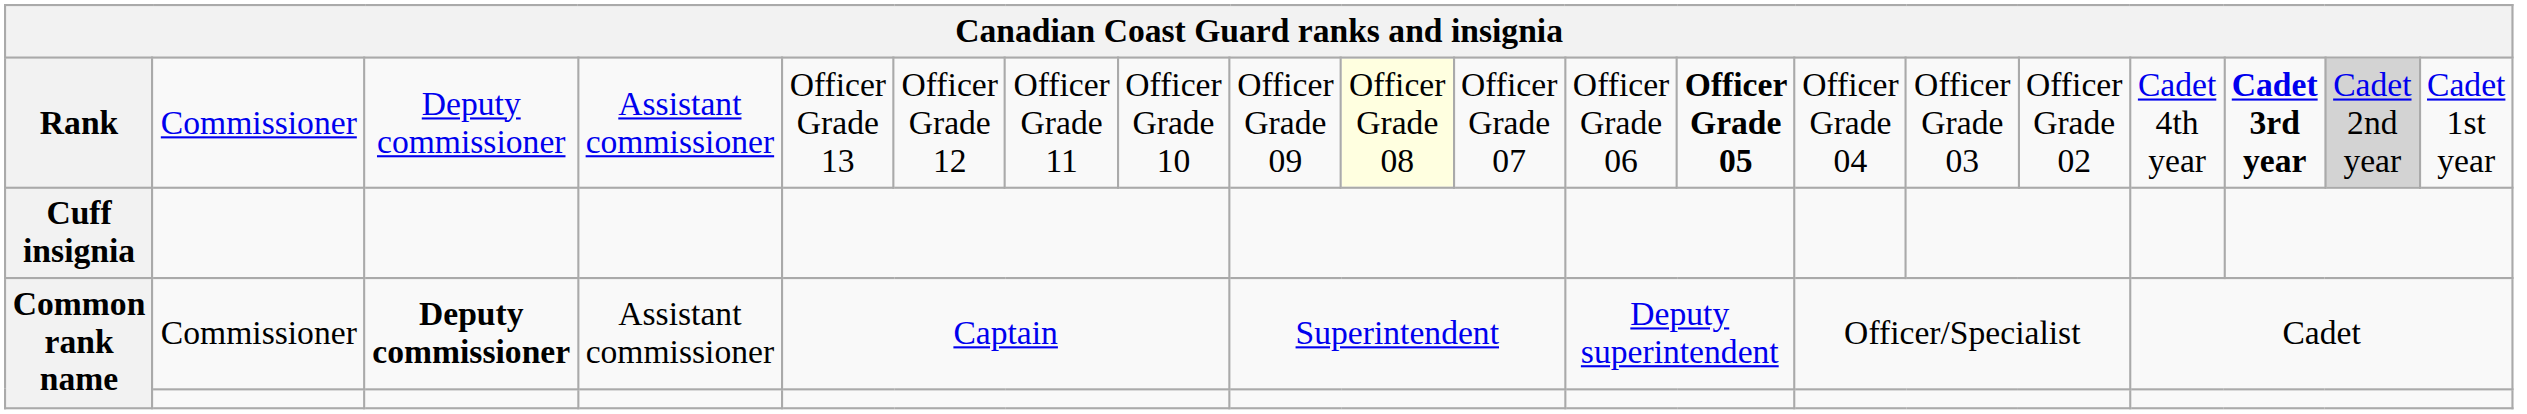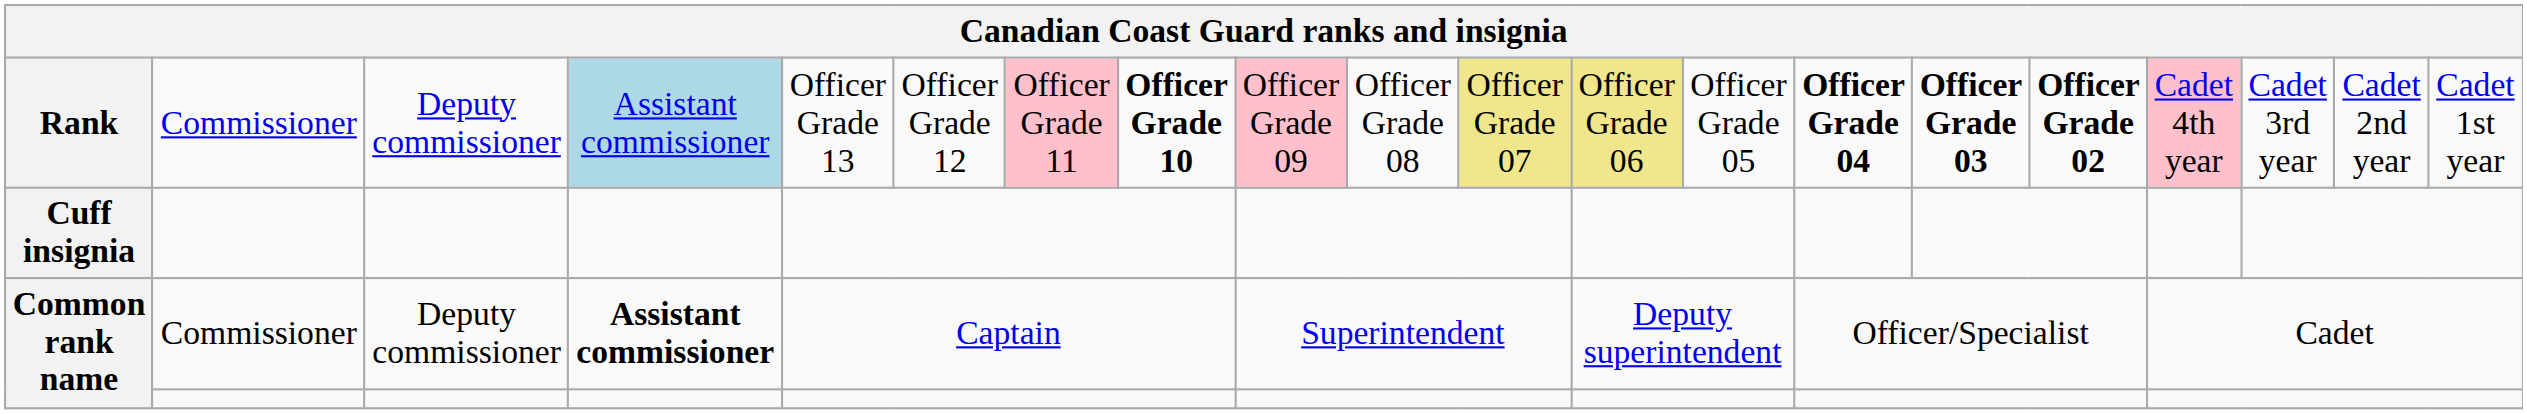(680, 122) no background -> (675, 122) lightblue background
(1062, 122) no background -> (1062, 122) pink background
(1174, 122) normal -> (1177, 122) bold
(1285, 122) no background -> (1291, 122) pink background
(1397, 122) lightyellow background -> (1403, 122) no background
(1509, 122) no background -> (1515, 122) khaki background
(1621, 122) no background -> (1627, 122) khaki background
(1736, 122) bold -> (1739, 122) normal
(1850, 122) normal -> (1854, 122) bold
(1962, 122) normal -> (1971, 122) bold
(2074, 122) normal -> (2088, 122) bold
(2177, 122) no background -> (2194, 122) pink background
(2275, 122) bold -> (2288, 122) normal
(2372, 122) lightgrey background -> (2382, 122) no background
(471, 332) bold -> (467, 332) normal
(680, 332) normal -> (675, 332) bold
